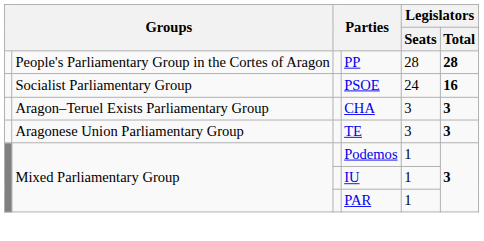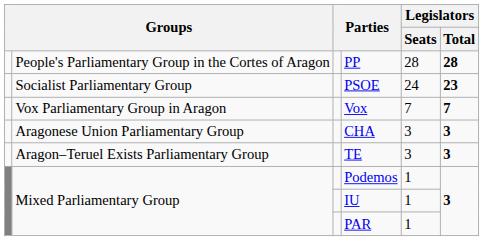(451, 85) 16 -> (451, 85) 23
+ row: (356, 108)
(142, 108) Aragon–Teruel Exists Parliamentary Group -> (130, 131) Aragonese Union Parliamentary Group
(130, 131) Aragonese Union Parliamentary Group -> (142, 154) Aragon–Teruel Exists Parliamentary Group
